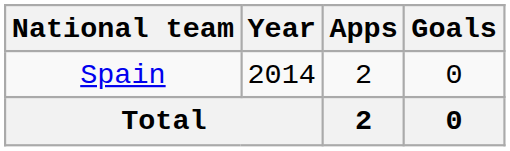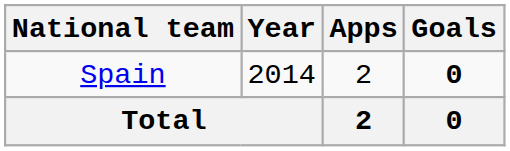(454, 75) normal -> (454, 75) bold
